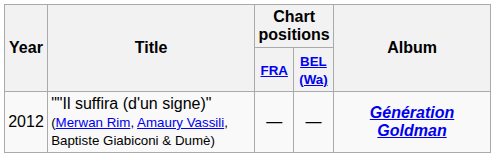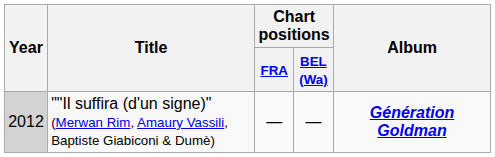(26, 121) no background -> (26, 121) lightgrey background
